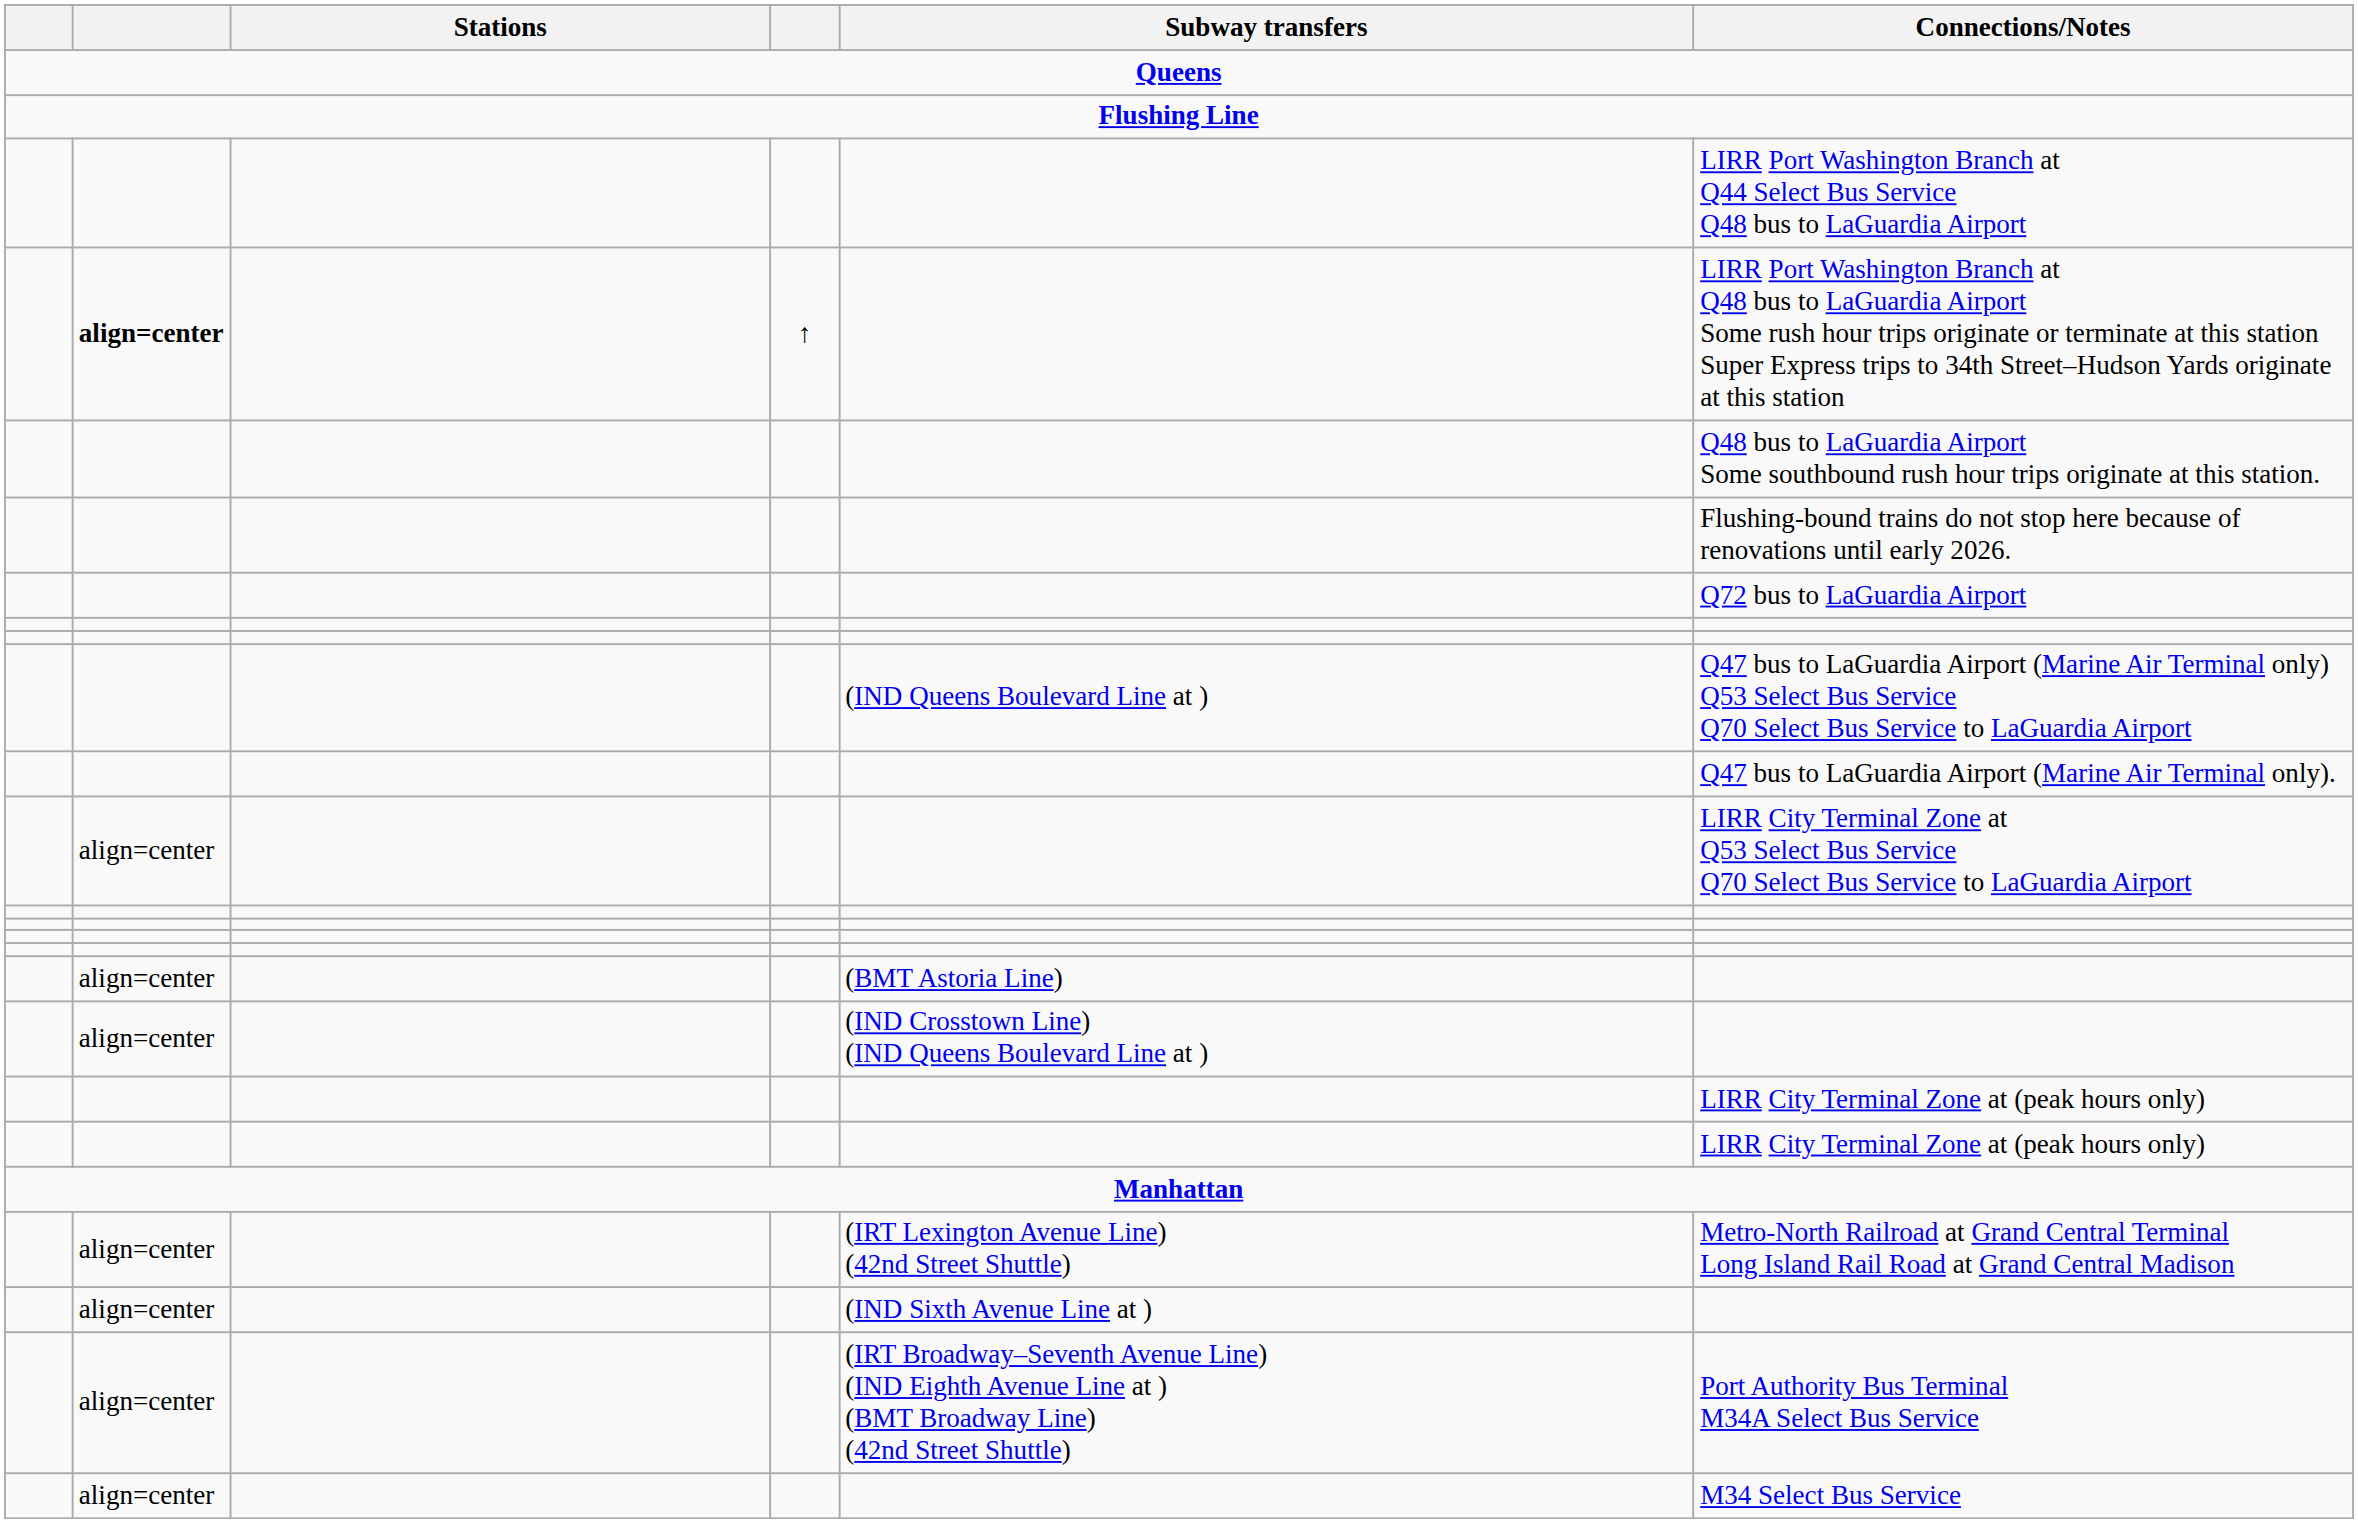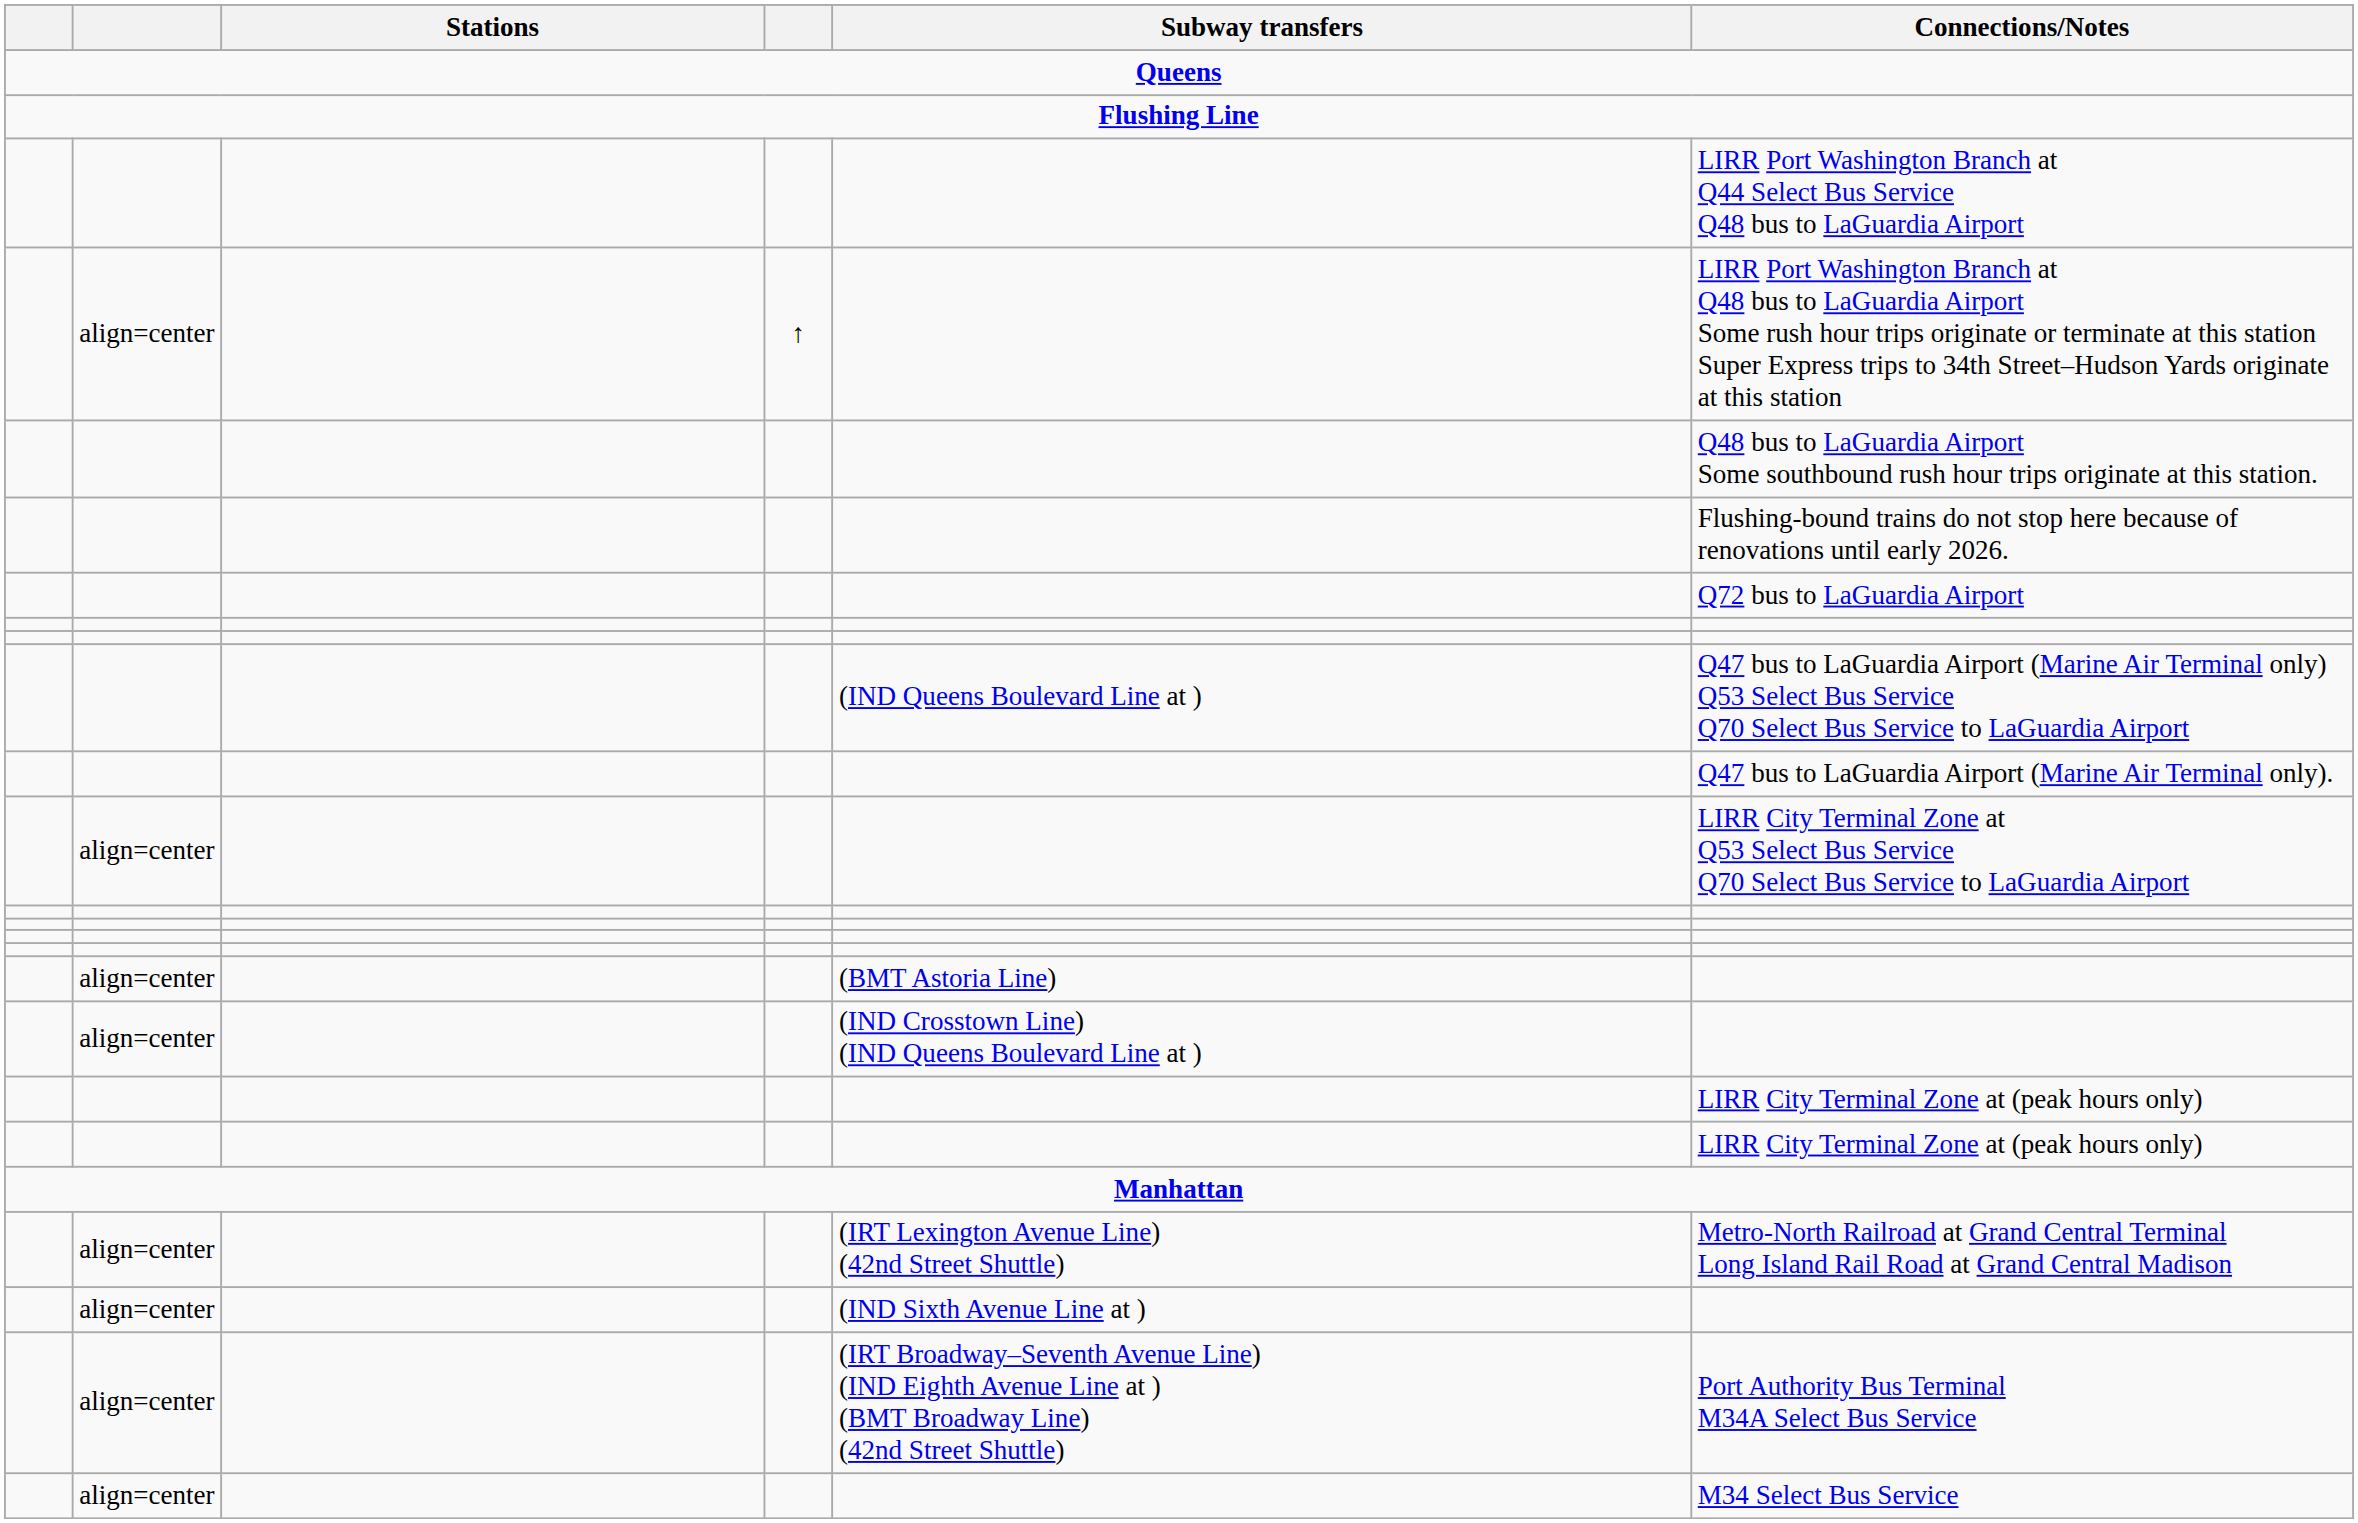(151, 333) bold -> (147, 333) normal
